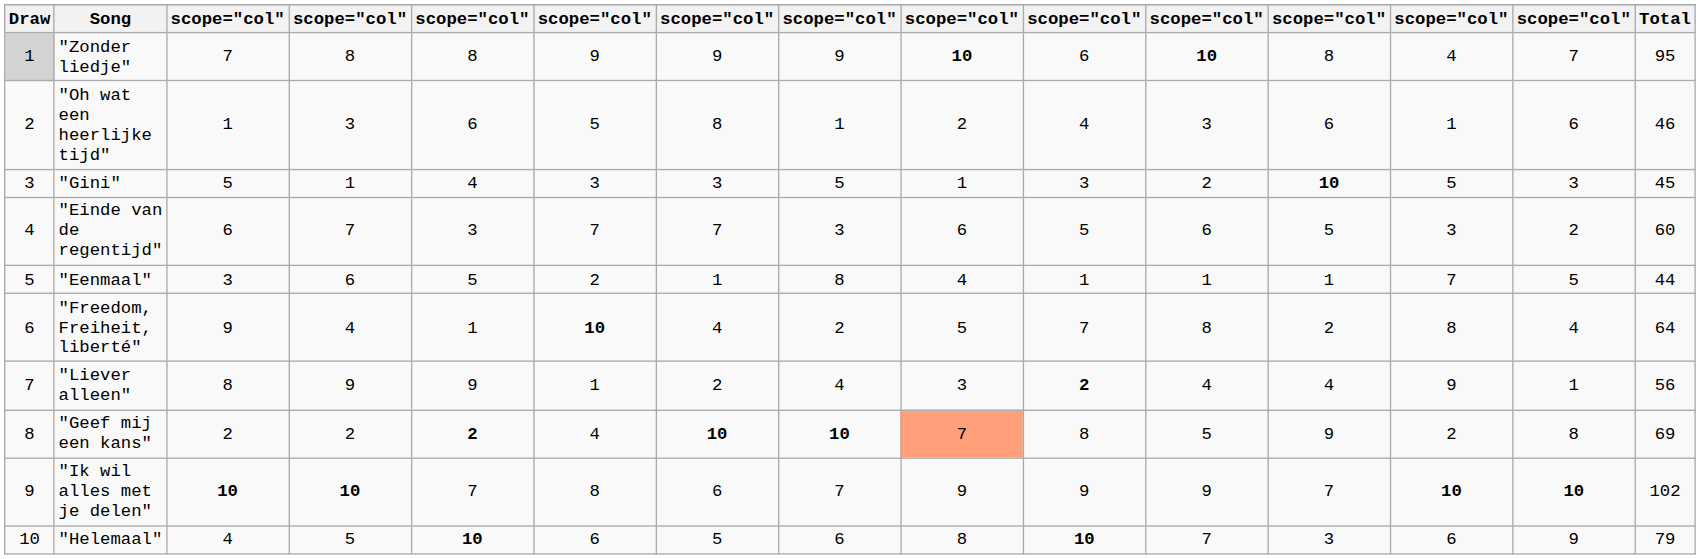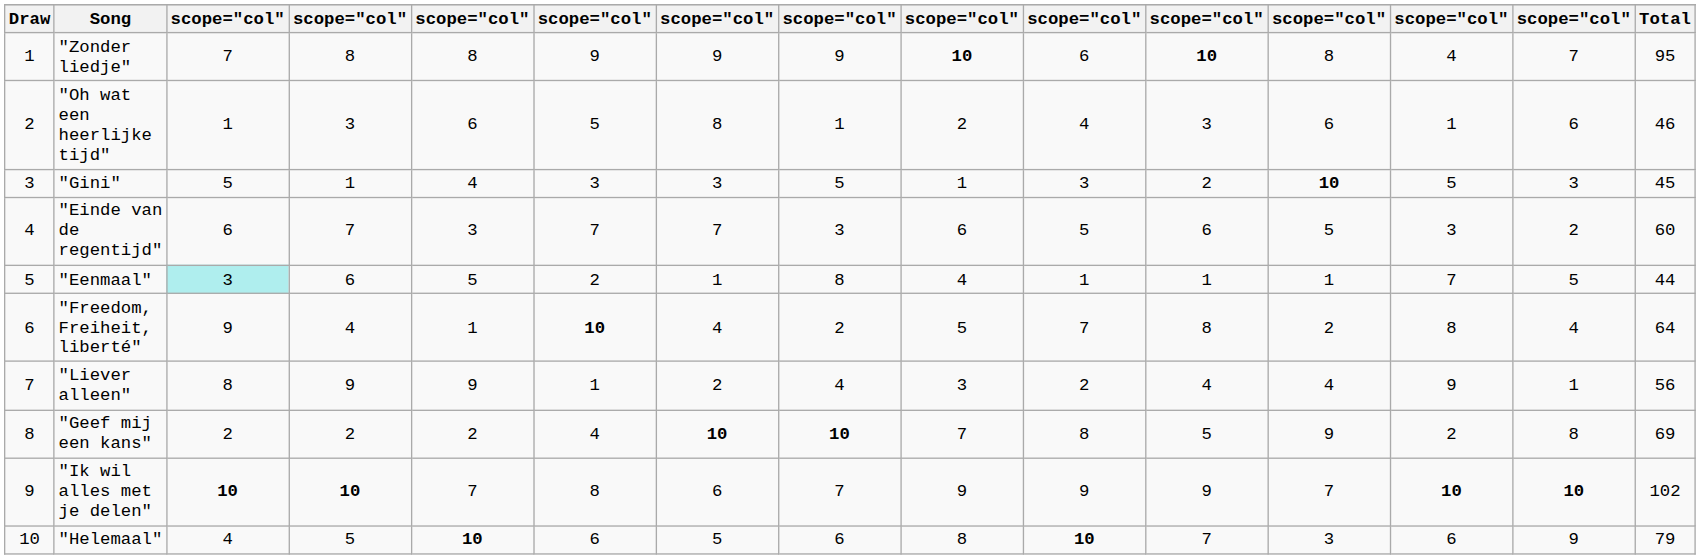(30, 57) lightgrey background -> (30, 57) no background
(228, 279) no background -> (228, 279) paleturquoise background
(1084, 386) bold -> (1084, 386) normal
(472, 434) bold -> (472, 434) normal
(962, 434) lightsalmon background -> (962, 434) no background
